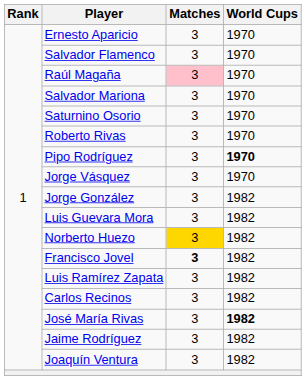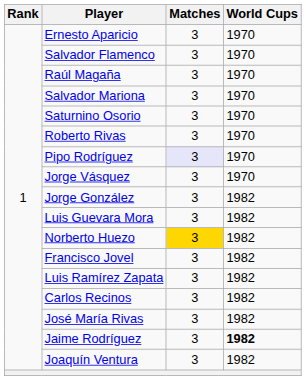(195, 75) pink background -> (195, 75) no background
(195, 156) no background -> (195, 156) lavender background
(241, 156) bold -> (241, 156) normal
(195, 258) bold -> (195, 258) normal
(241, 319) bold -> (241, 319) normal
(241, 339) normal -> (241, 339) bold
